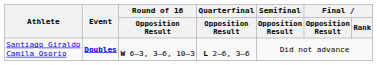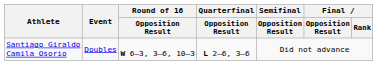(100, 49) bold -> (100, 49) normal
